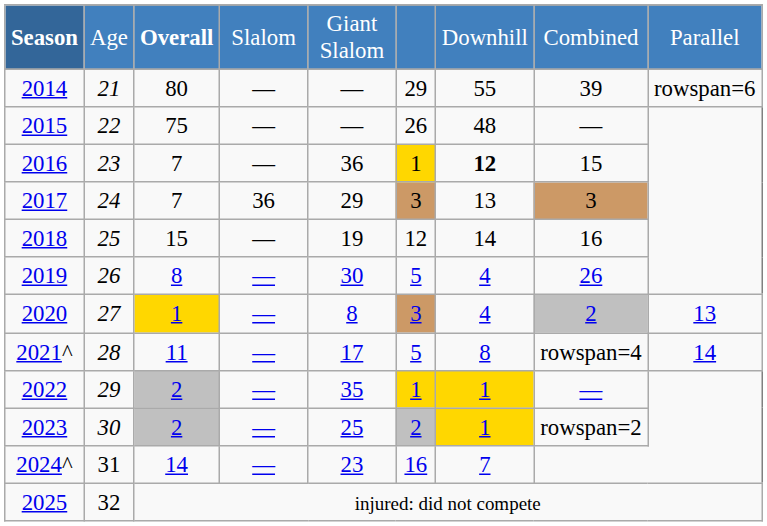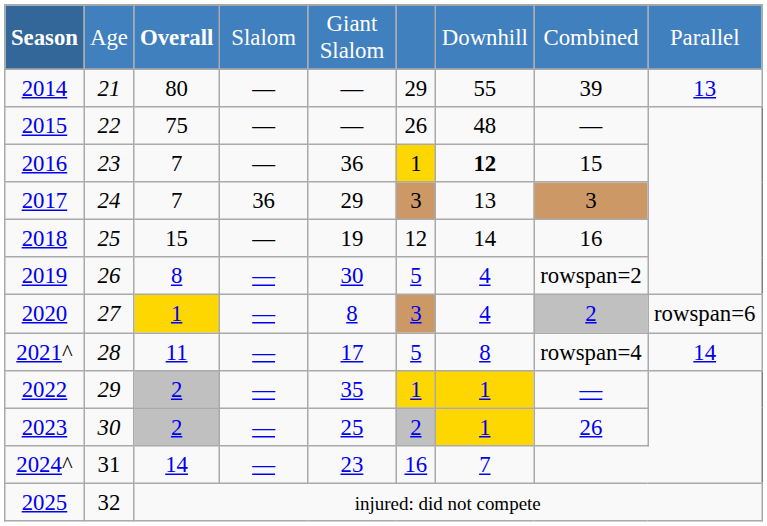(705, 88) rowspan=6 -> (705, 88) 13
(591, 276) 26 -> (591, 276) rowspan=2
(705, 313) 13 -> (705, 313) rowspan=6
(591, 426) rowspan=2 -> (591, 426) 26
